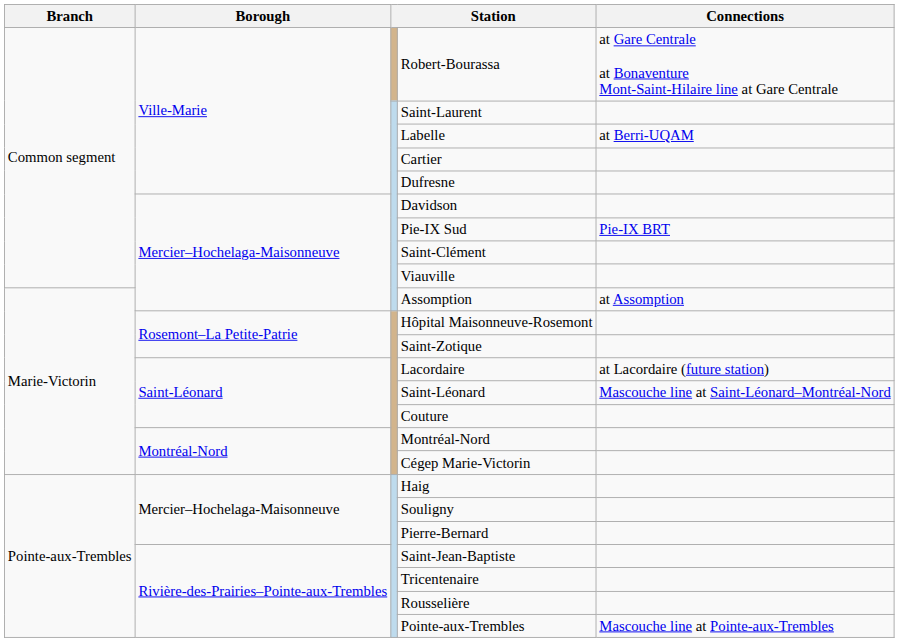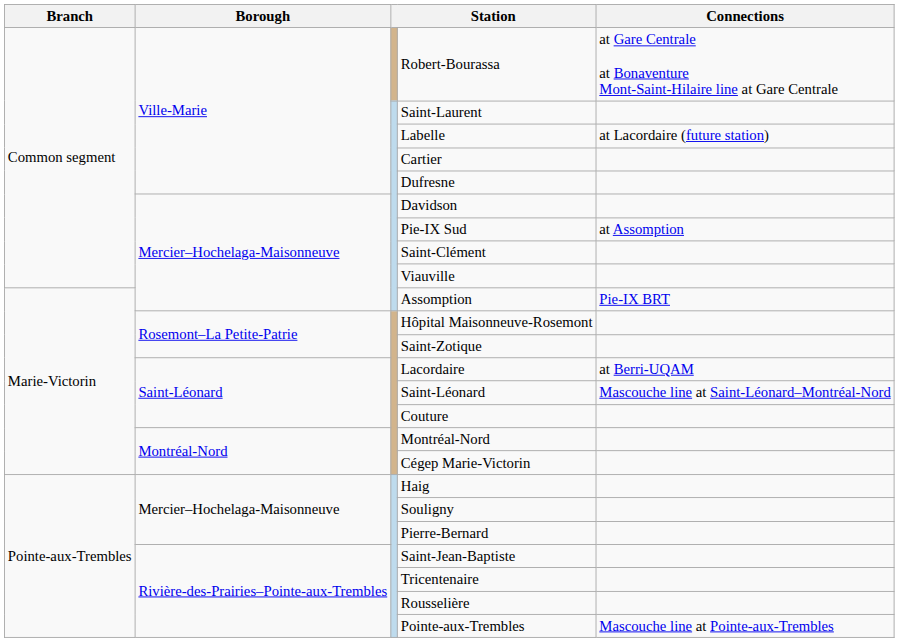(647, 135) at Berri-UQAM -> (684, 135) at Lacordaire (future station)
(635, 229) Pie-IX BRT -> (642, 229) at Assomption
(642, 299) at Assomption -> (635, 299) Pie-IX BRT
(684, 369) at Lacordaire (future station) -> (647, 369) at Berri-UQAM
